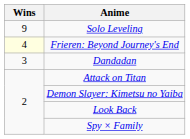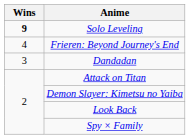(24, 28) normal -> (24, 28) bold
(24, 45) lightyellow background -> (24, 45) no background
